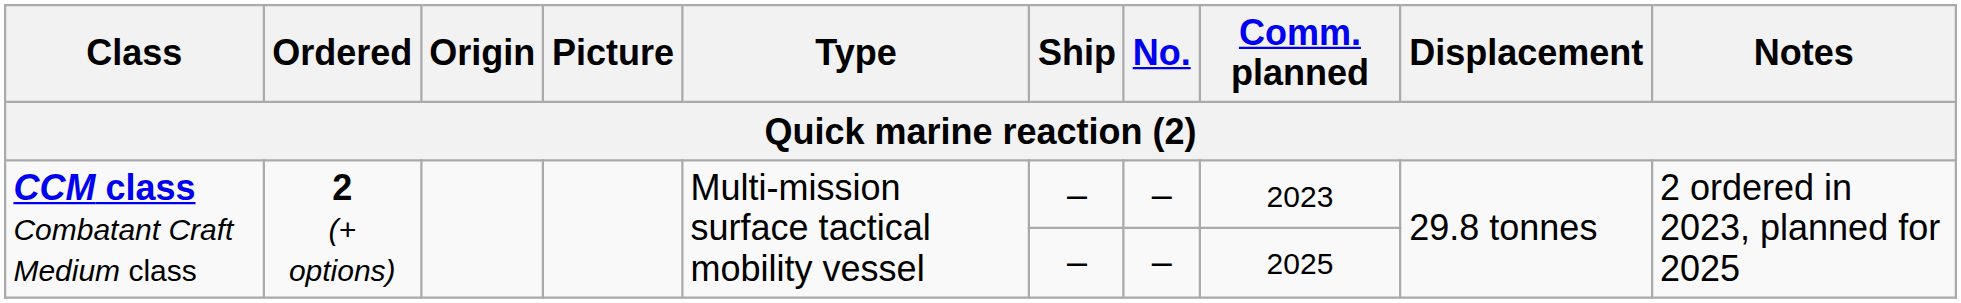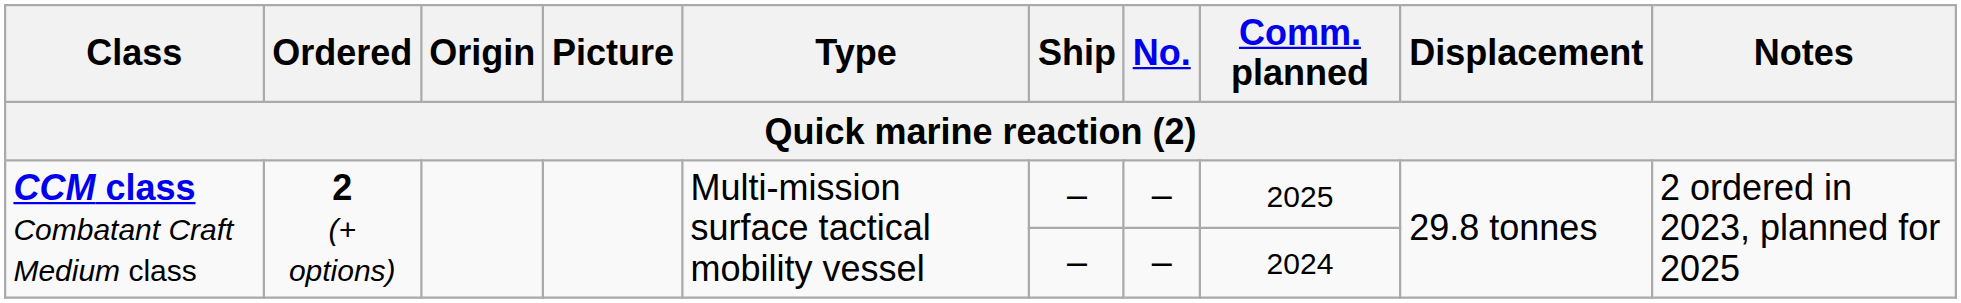(1300, 195) 2023 -> (1300, 195) 2025
(1300, 265) 2025 -> (1300, 265) 2024
